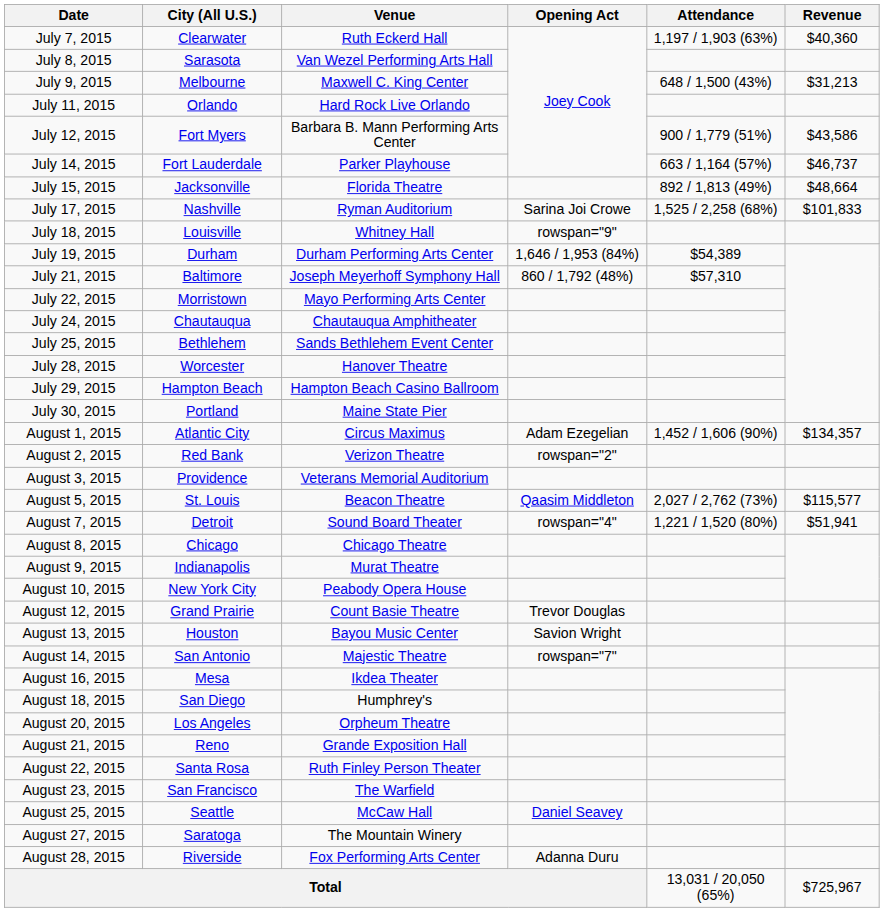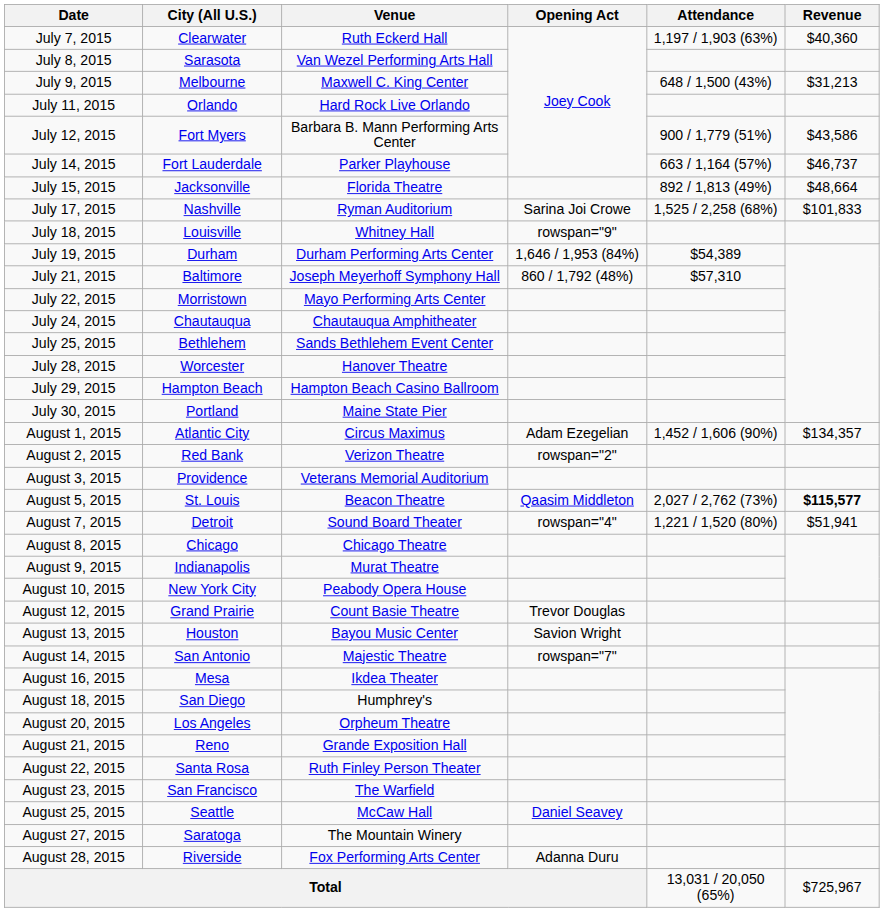(832, 500) normal -> (832, 500) bold
